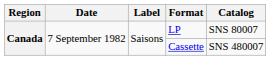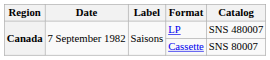(233, 30) SNS 80007 -> (236, 30) SNS 480007
(236, 47) SNS 480007 -> (233, 47) SNS 80007
